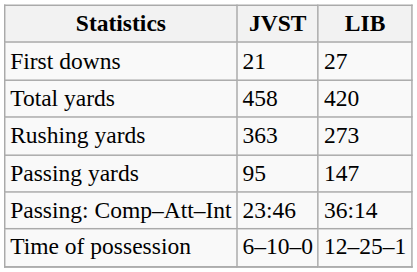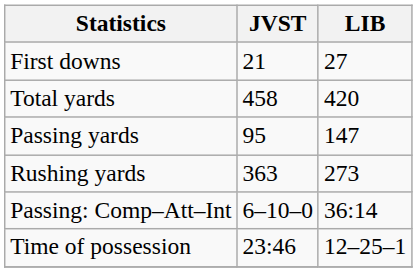rows swapped: (78, 135) <-> (75, 172)
(269, 210) 23:46 -> (278, 210) 6–10–0
(278, 247) 6–10–0 -> (269, 247) 23:46
